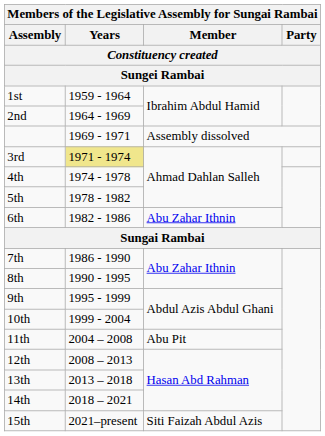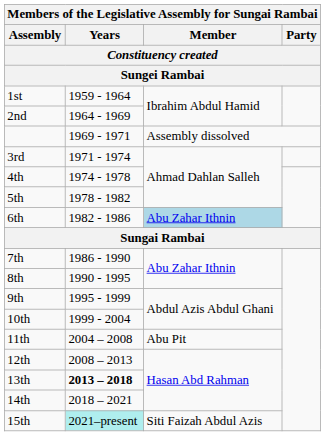(99, 156) khaki background -> (99, 156) no background
(191, 217) no background -> (191, 217) lightblue background
(100, 380) normal -> (100, 380) bold
(103, 420) no background -> (103, 420) paleturquoise background
